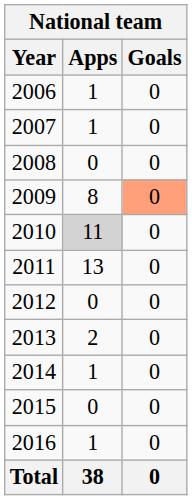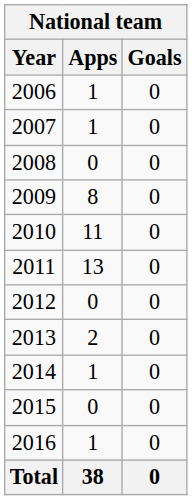(155, 197) lightsalmon background -> (155, 197) no background
(93, 232) lightgrey background -> (93, 232) no background
